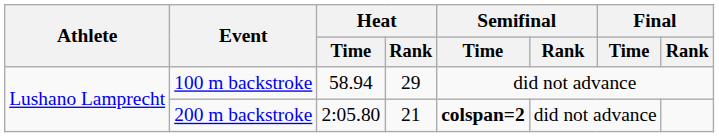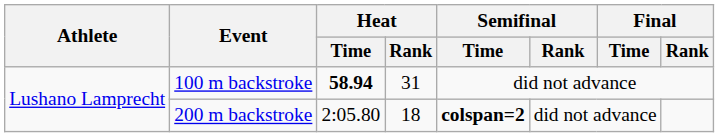(351, 83) normal -> (351, 83) bold
(411, 83) 29 -> (411, 83) 31
(411, 115) 21 -> (411, 115) 18
